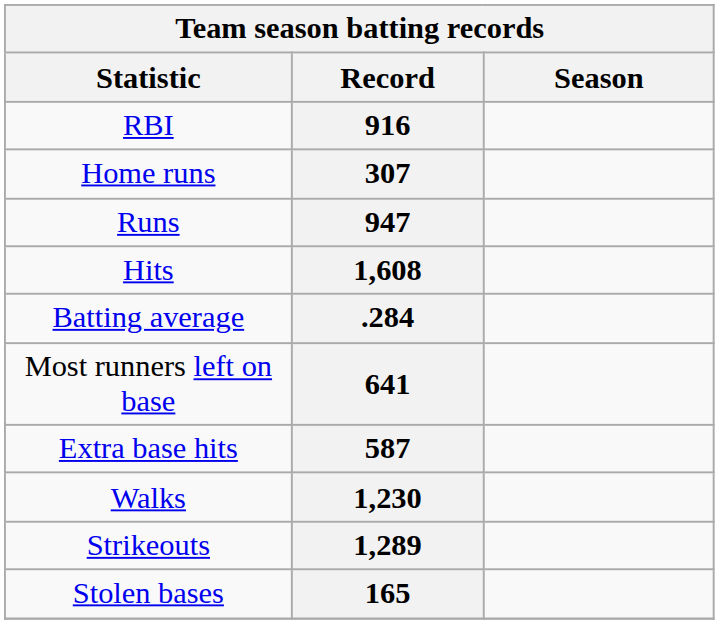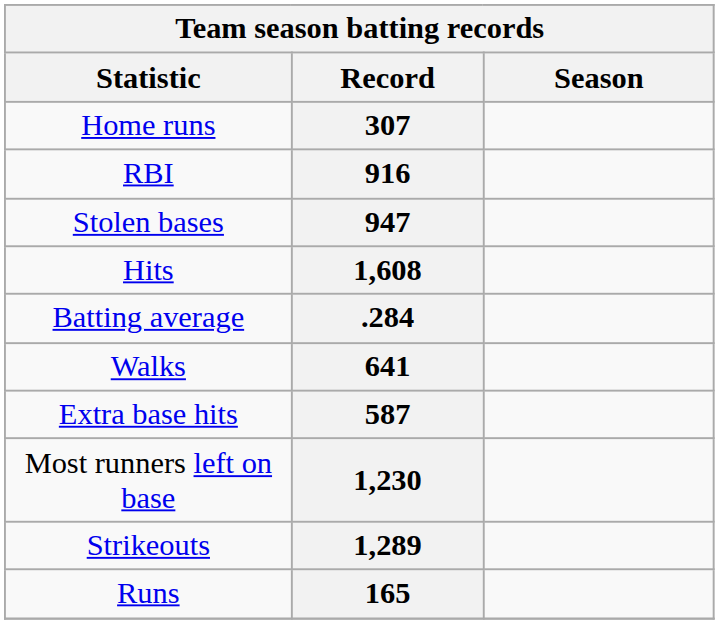rows swapped: (388, 173) <-> (388, 125)
(148, 221) Runs -> (148, 221) Stolen bases
(148, 383) Most runners left on base -> (148, 366) Walks
(148, 496) Walks -> (148, 479) Most runners left on base
(148, 593) Stolen bases -> (148, 593) Runs
